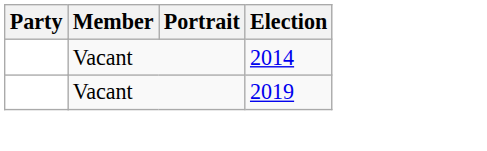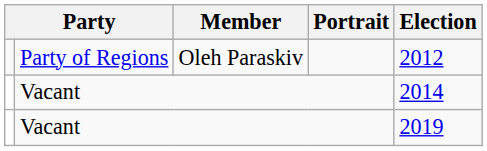+ row: (94, 57)
